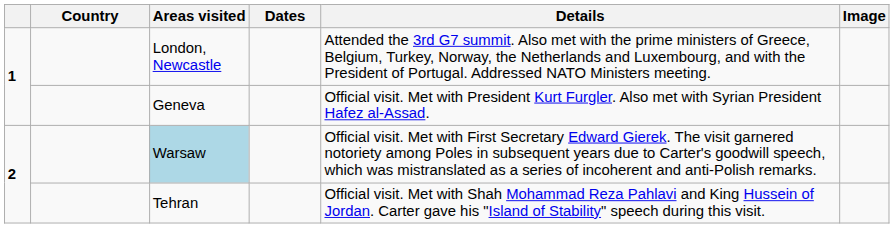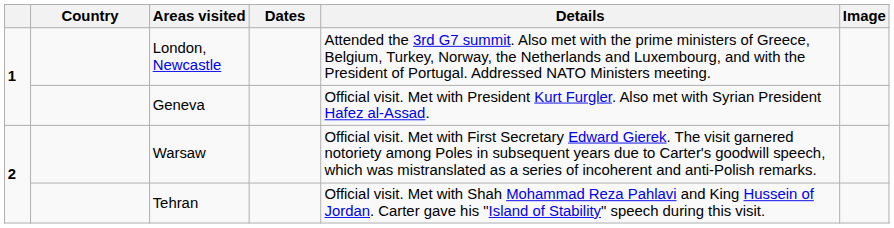(179, 154) lightblue background -> (179, 154) no background
